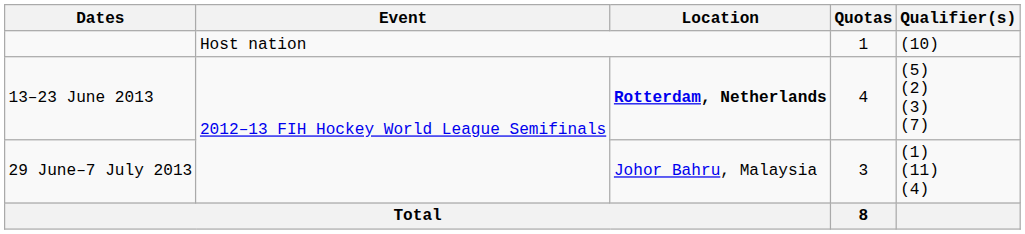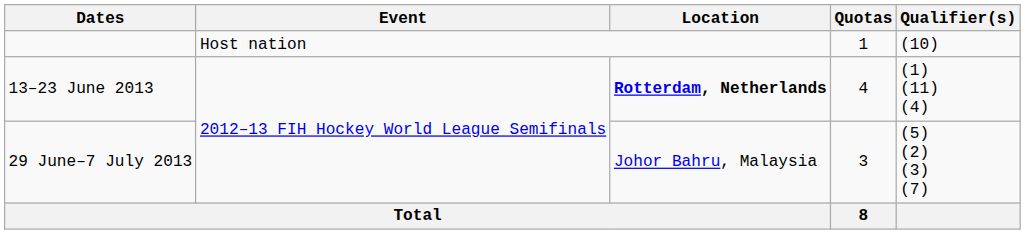(915, 98) (5) (2) (3) (7) -> (919, 89) (1) (11) (4)
(919, 171) (1) (11) (4) -> (915, 162) (5) (2) (3) (7)
